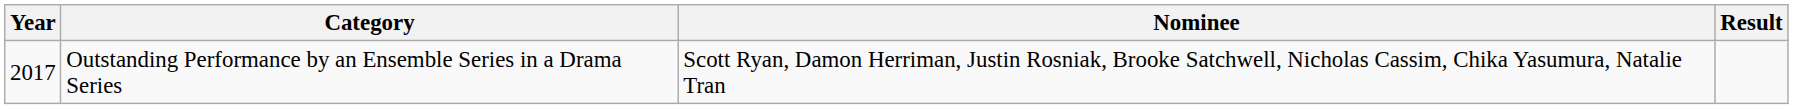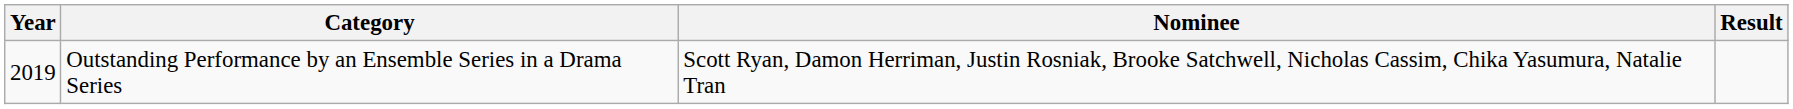(33, 71) 2017 -> (33, 71) 2019
